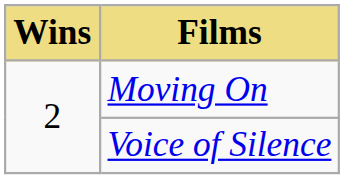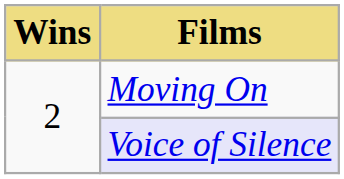(219, 144) no background -> (219, 144) lavender background
